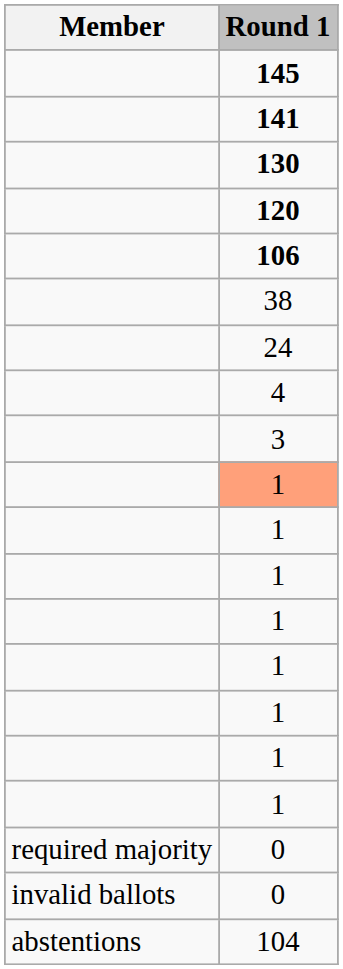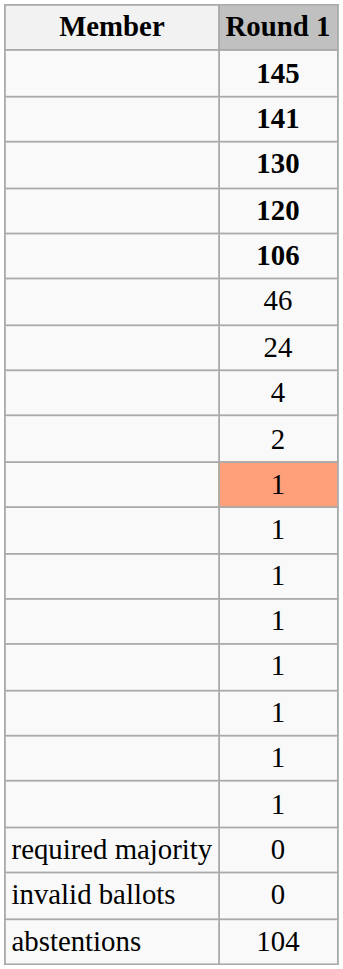(278, 301) 38 -> (278, 301) 46
(278, 438) 3 -> (278, 438) 2
